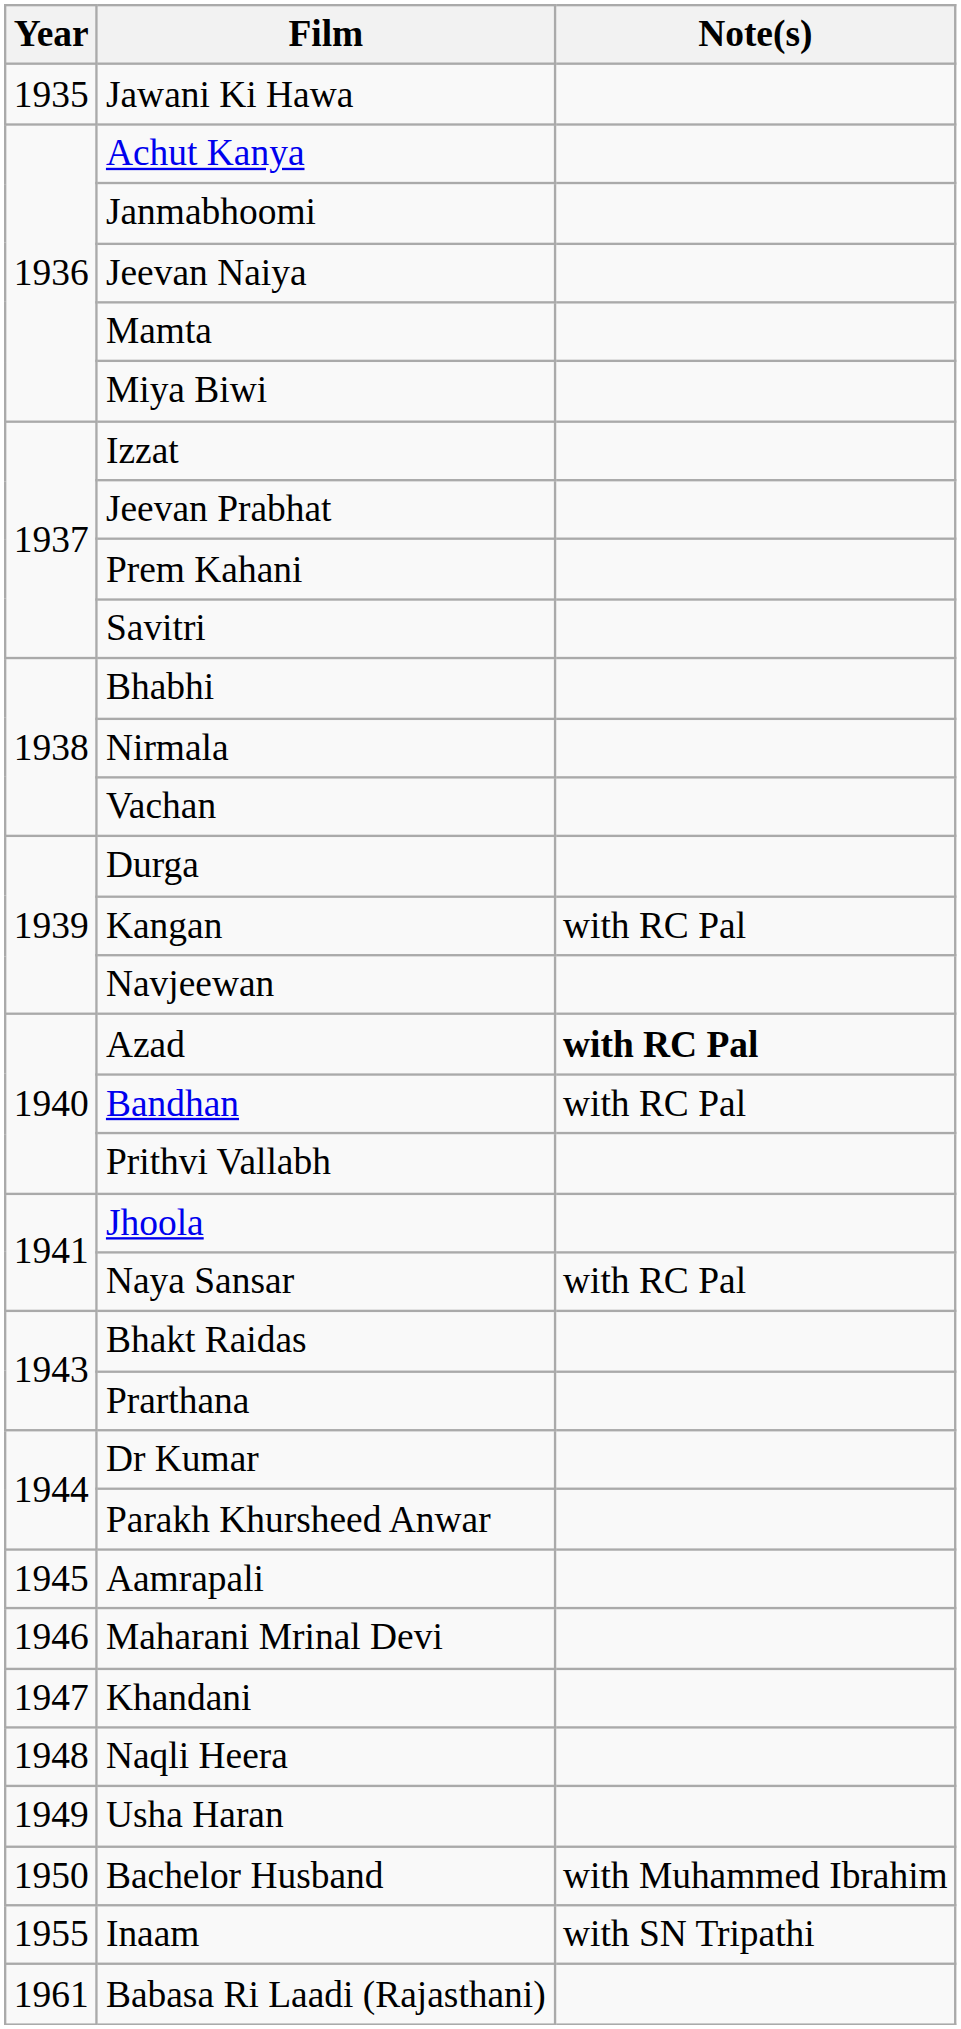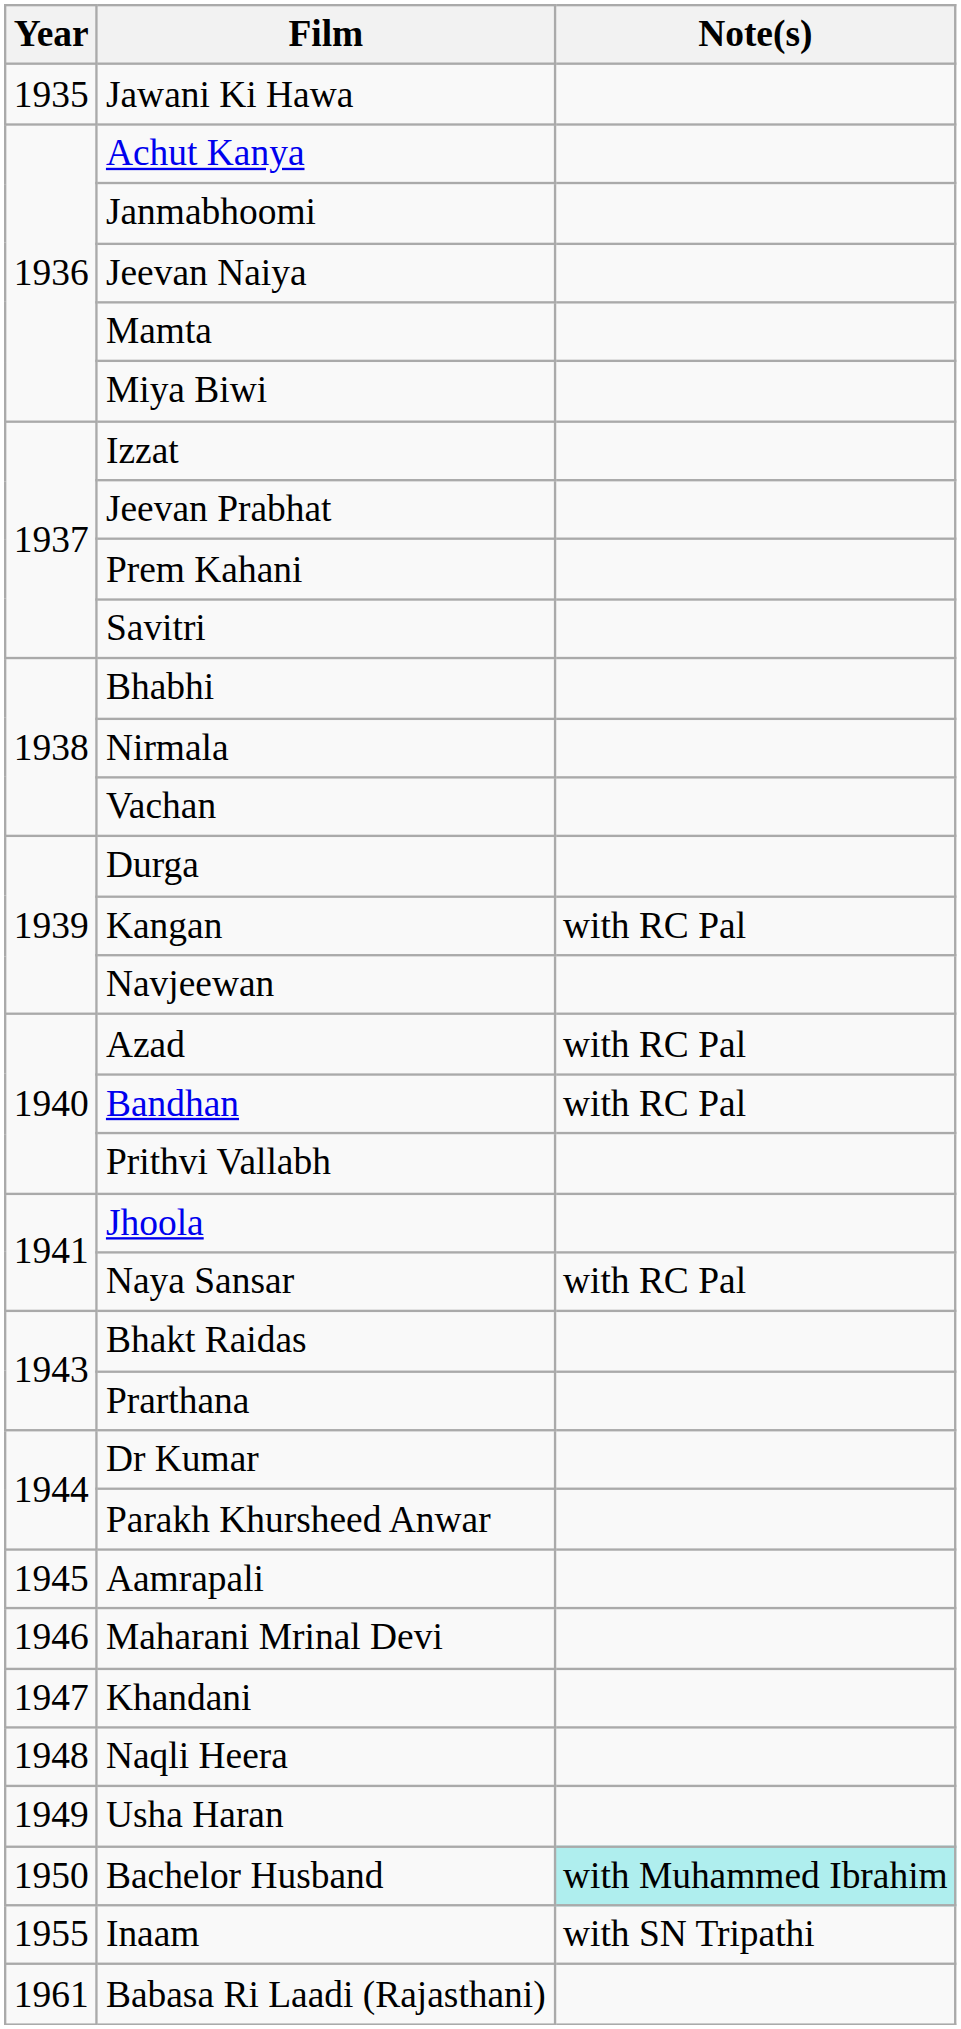(661, 1043) bold -> (655, 1043) normal
(755, 1874) no background -> (755, 1874) paleturquoise background
